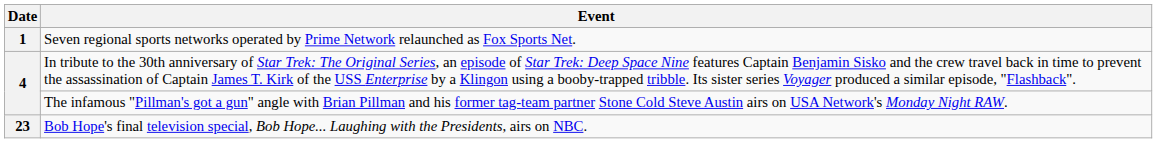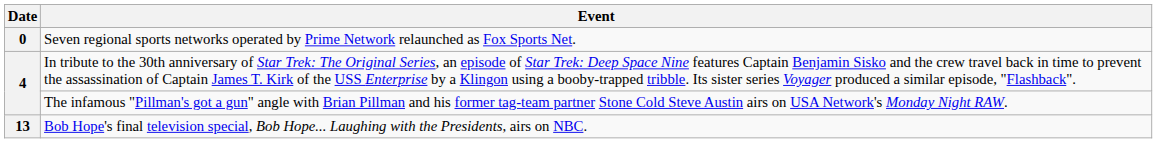(23, 39) 1 -> (23, 39) 0
(23, 126) 23 -> (23, 126) 13
